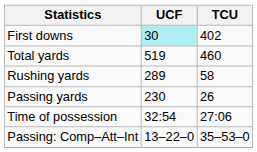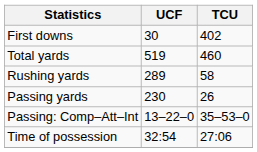(151, 35) paleturquoise background -> (151, 35) no background
rows swapped: (73, 137) <-> (62, 116)
